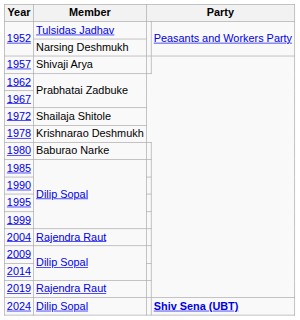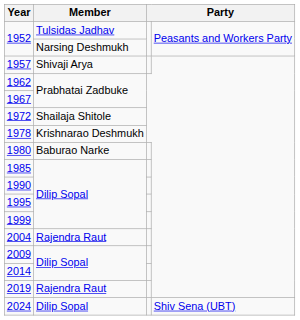(196, 306) bold -> (195, 306) normal
